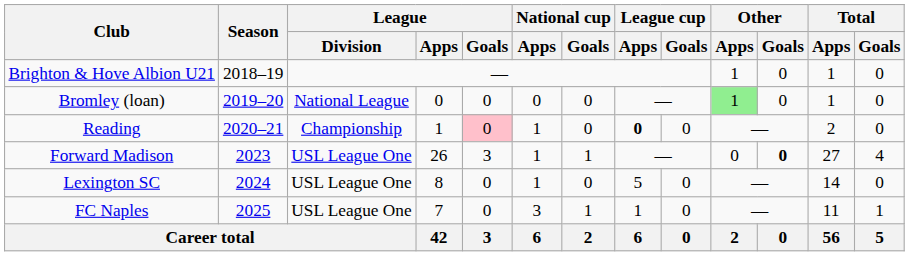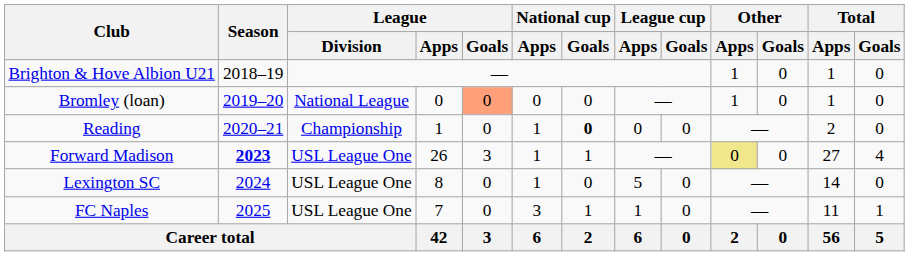(487, 100) no background -> (487, 100) lightsalmon background
(735, 100) lightgreen background -> (735, 100) no background
(487, 127) pink background -> (487, 127) no background
(588, 127) normal -> (588, 127) bold
(638, 127) bold -> (638, 127) normal
(253, 155) normal -> (253, 155) bold
(735, 155) no background -> (735, 155) khaki background
(783, 155) bold -> (783, 155) normal
